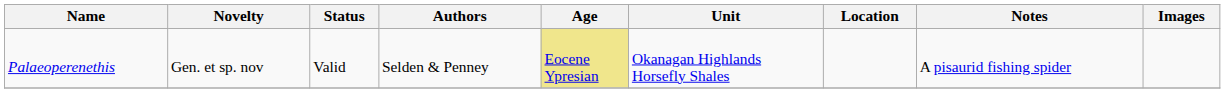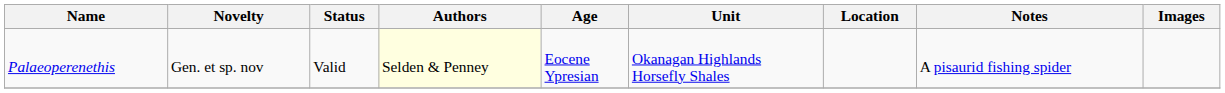(435, 66) no background -> (435, 66) lightyellow background
(572, 66) khaki background -> (572, 66) no background
